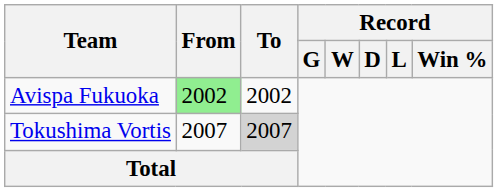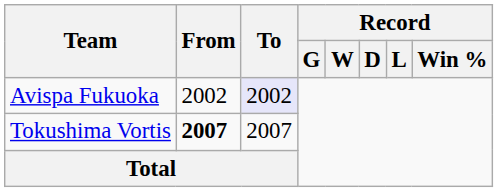(204, 95) lightgreen background -> (204, 95) no background
(269, 95) no background -> (269, 95) lavender background
(204, 131) normal -> (204, 131) bold
(269, 131) lightgrey background -> (269, 131) no background
